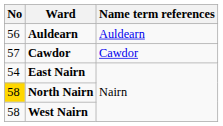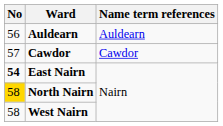(13, 72) normal -> (13, 72) bold
